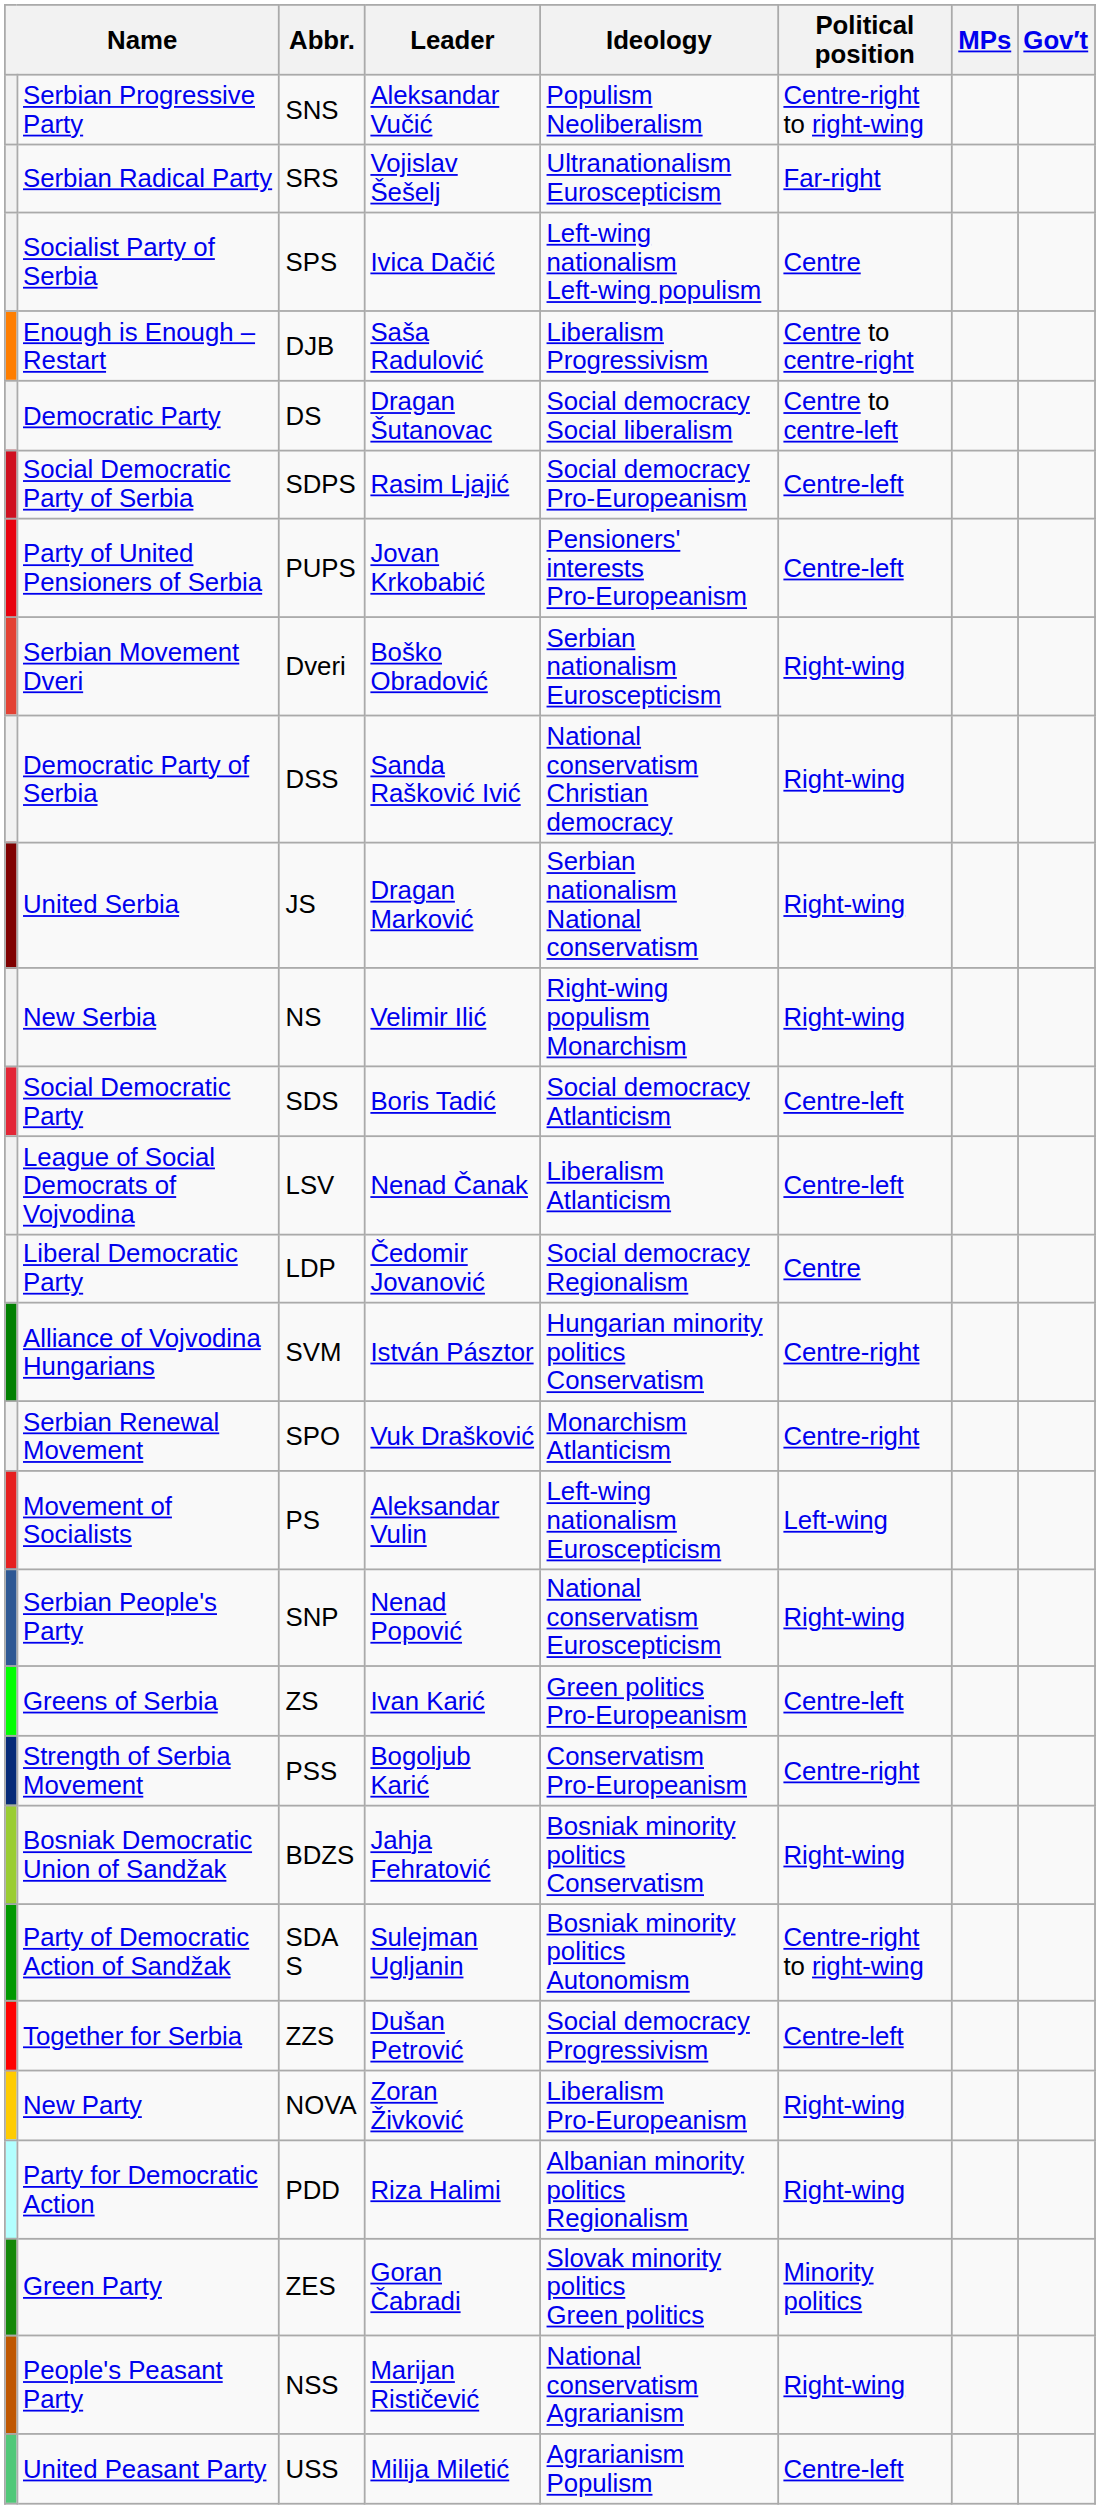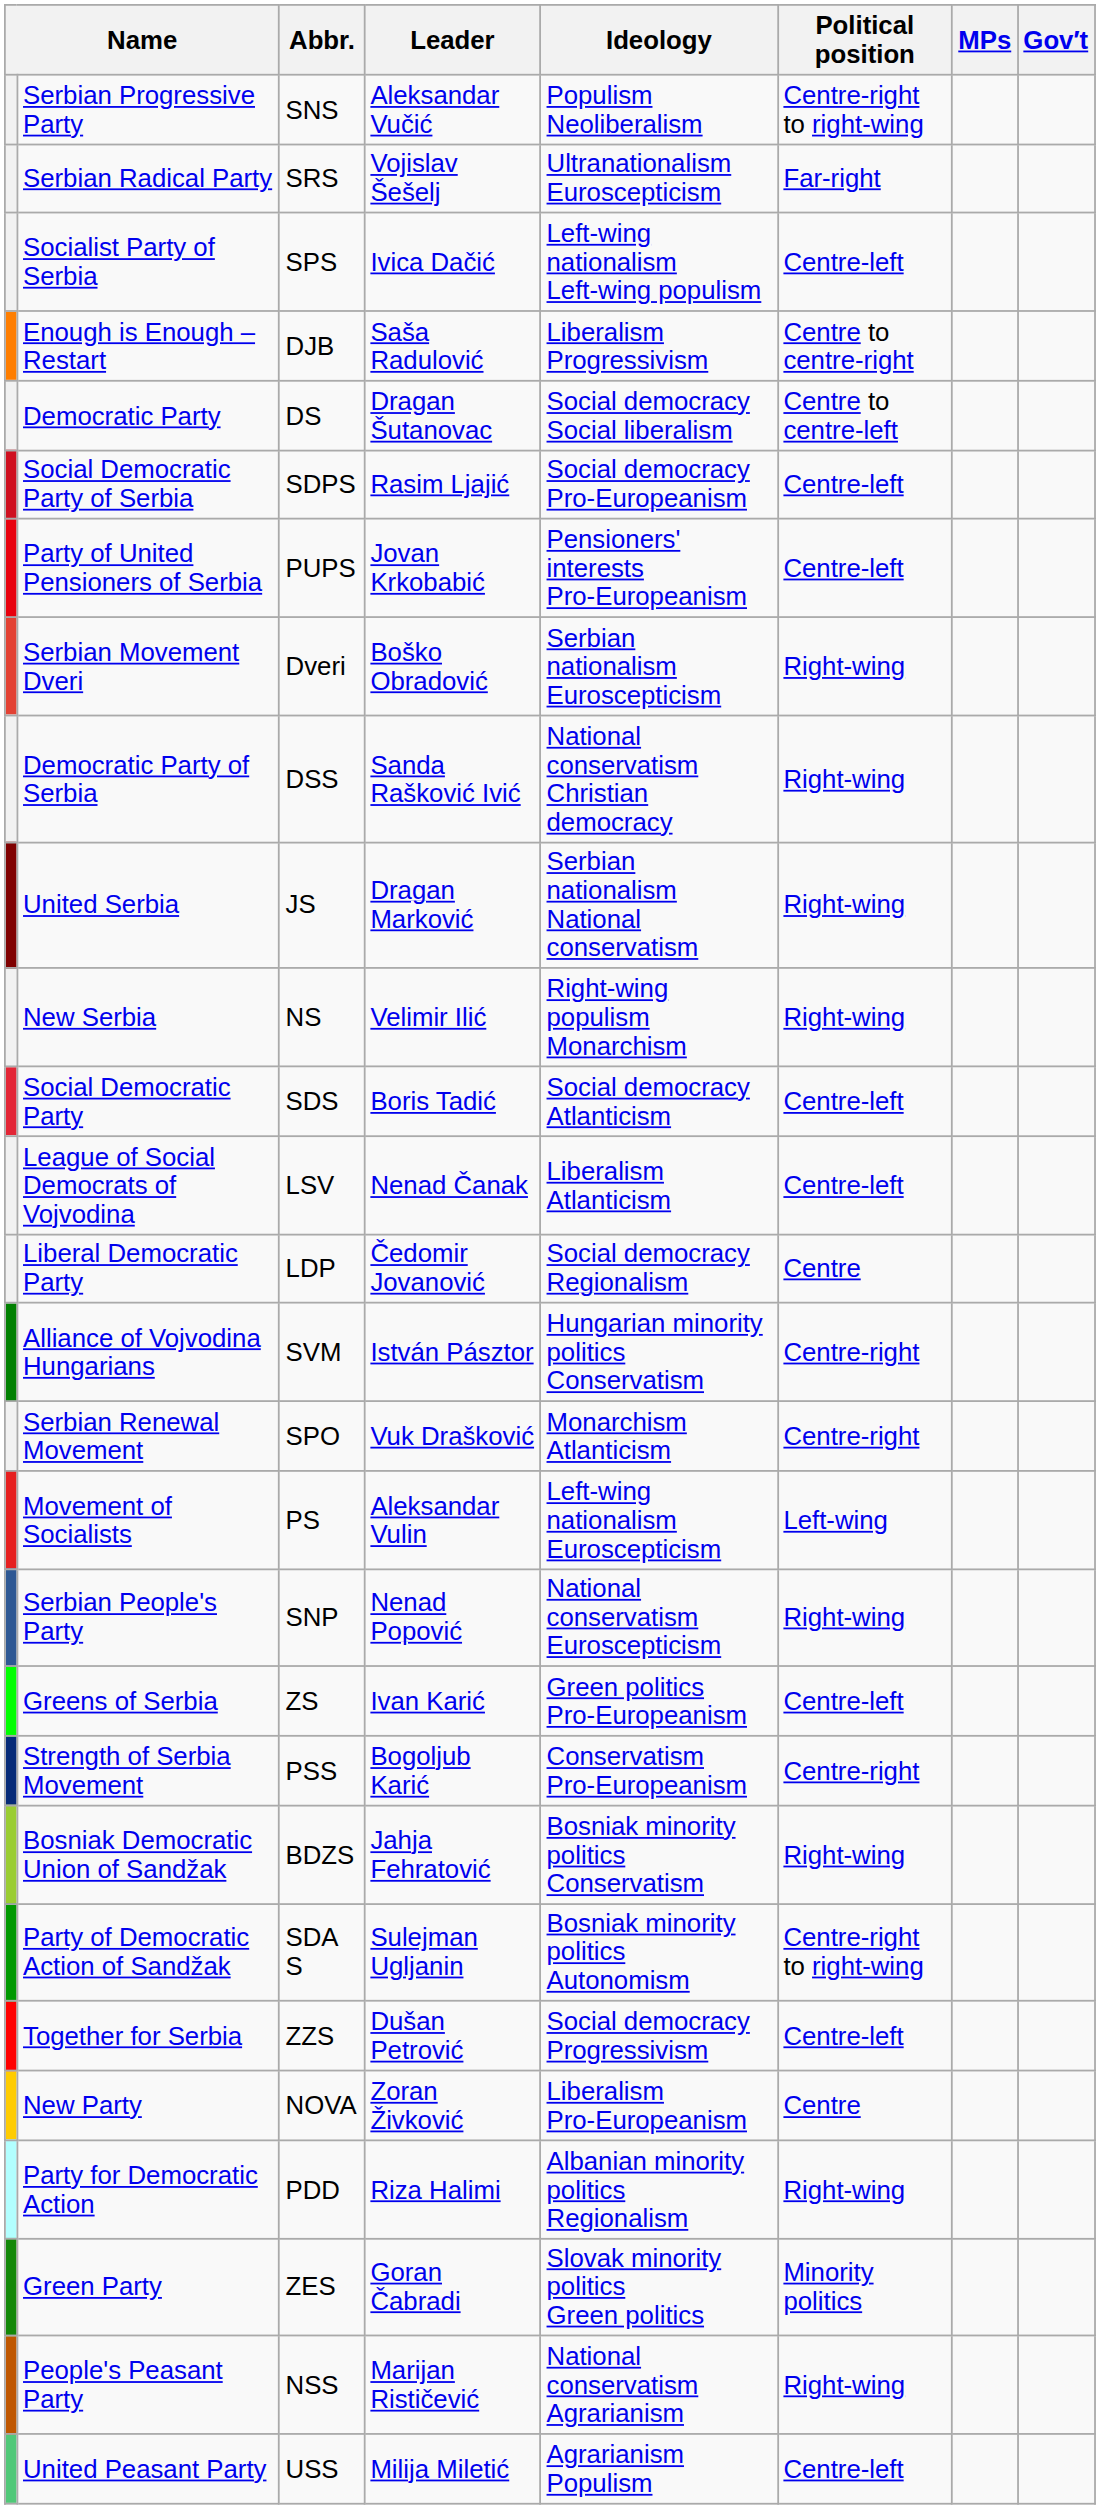(822, 262) Centre -> (844, 262) Centre-left
(844, 2106) Right-wing -> (822, 2106) Centre
